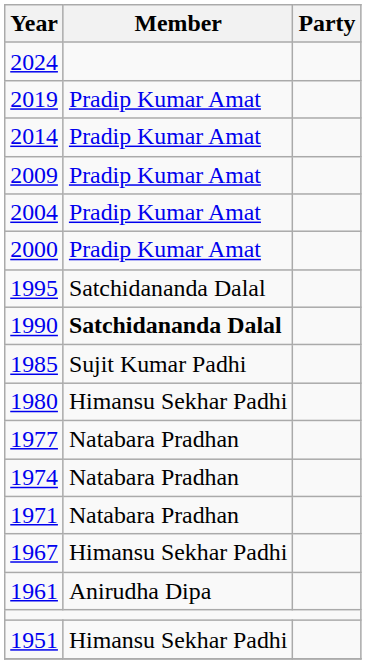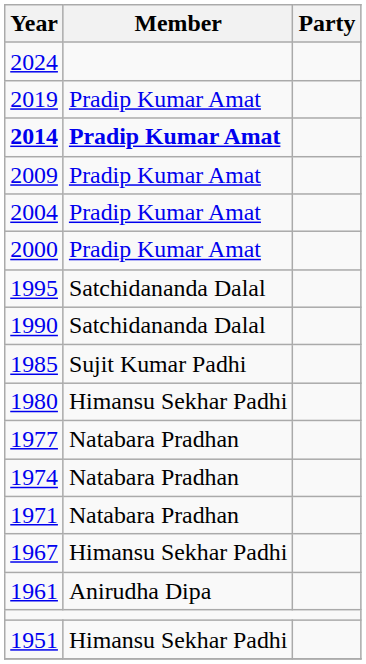(34, 136) normal -> (34, 136) bold
(165, 136) normal -> (175, 136) bold
(175, 325) bold -> (167, 325) normal
